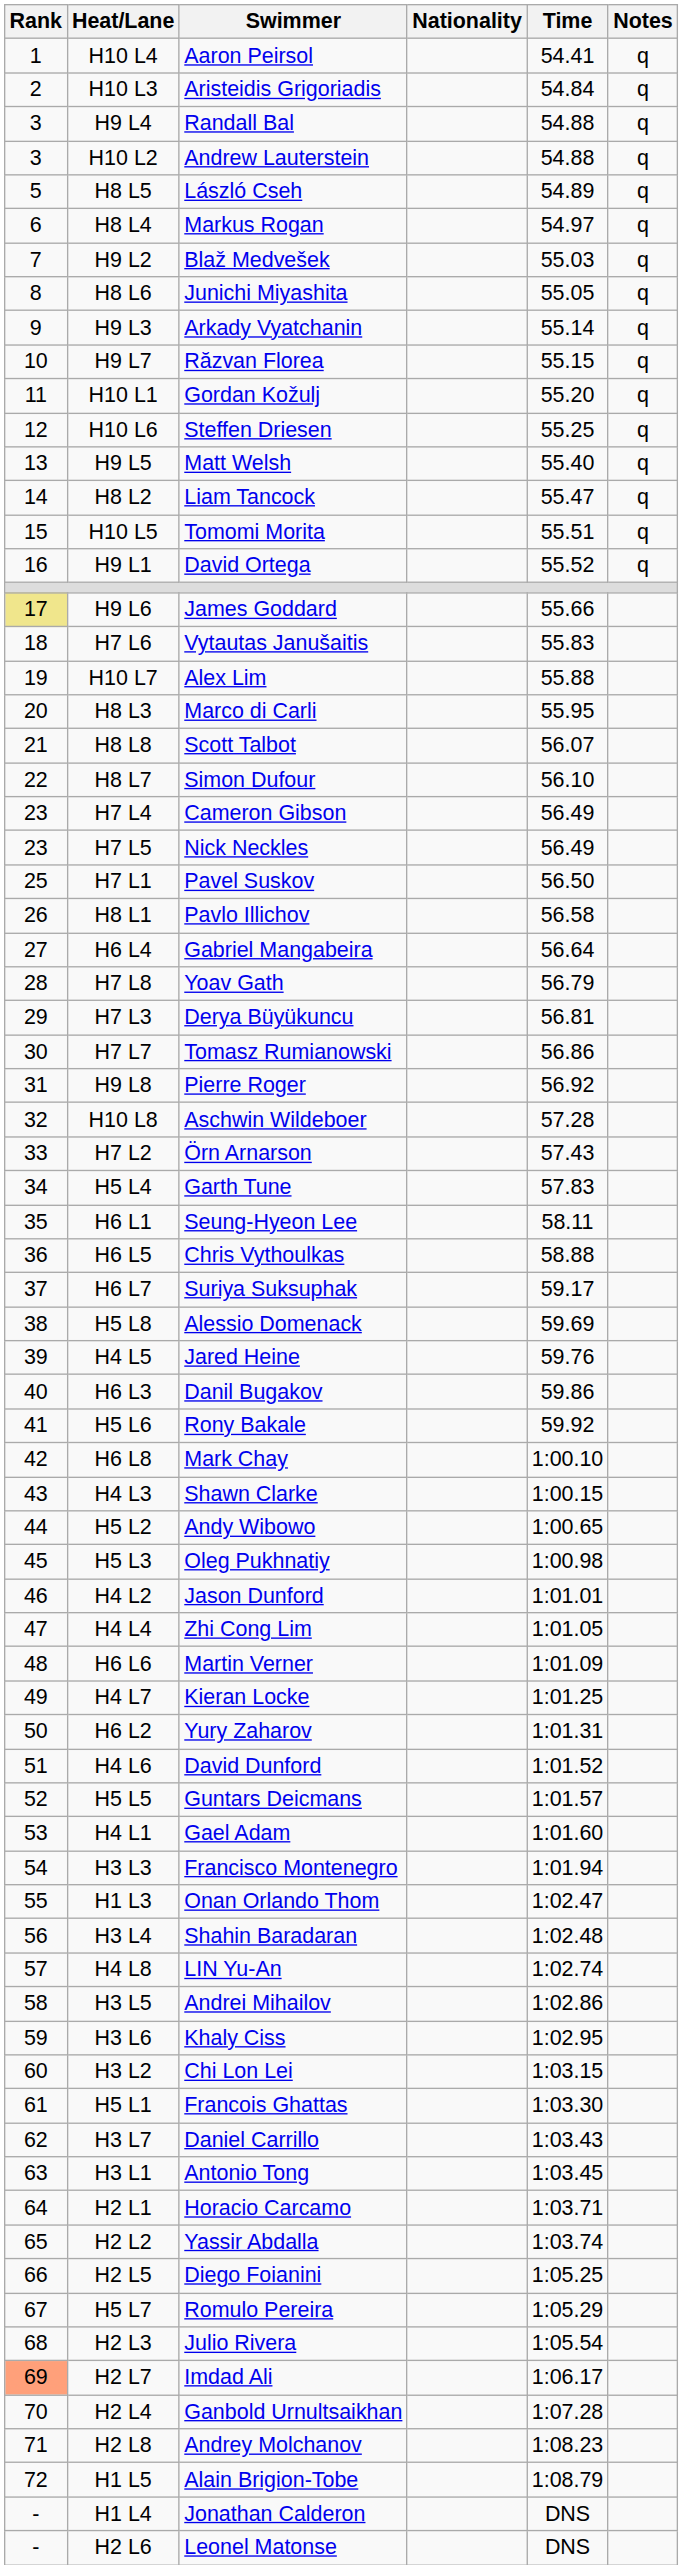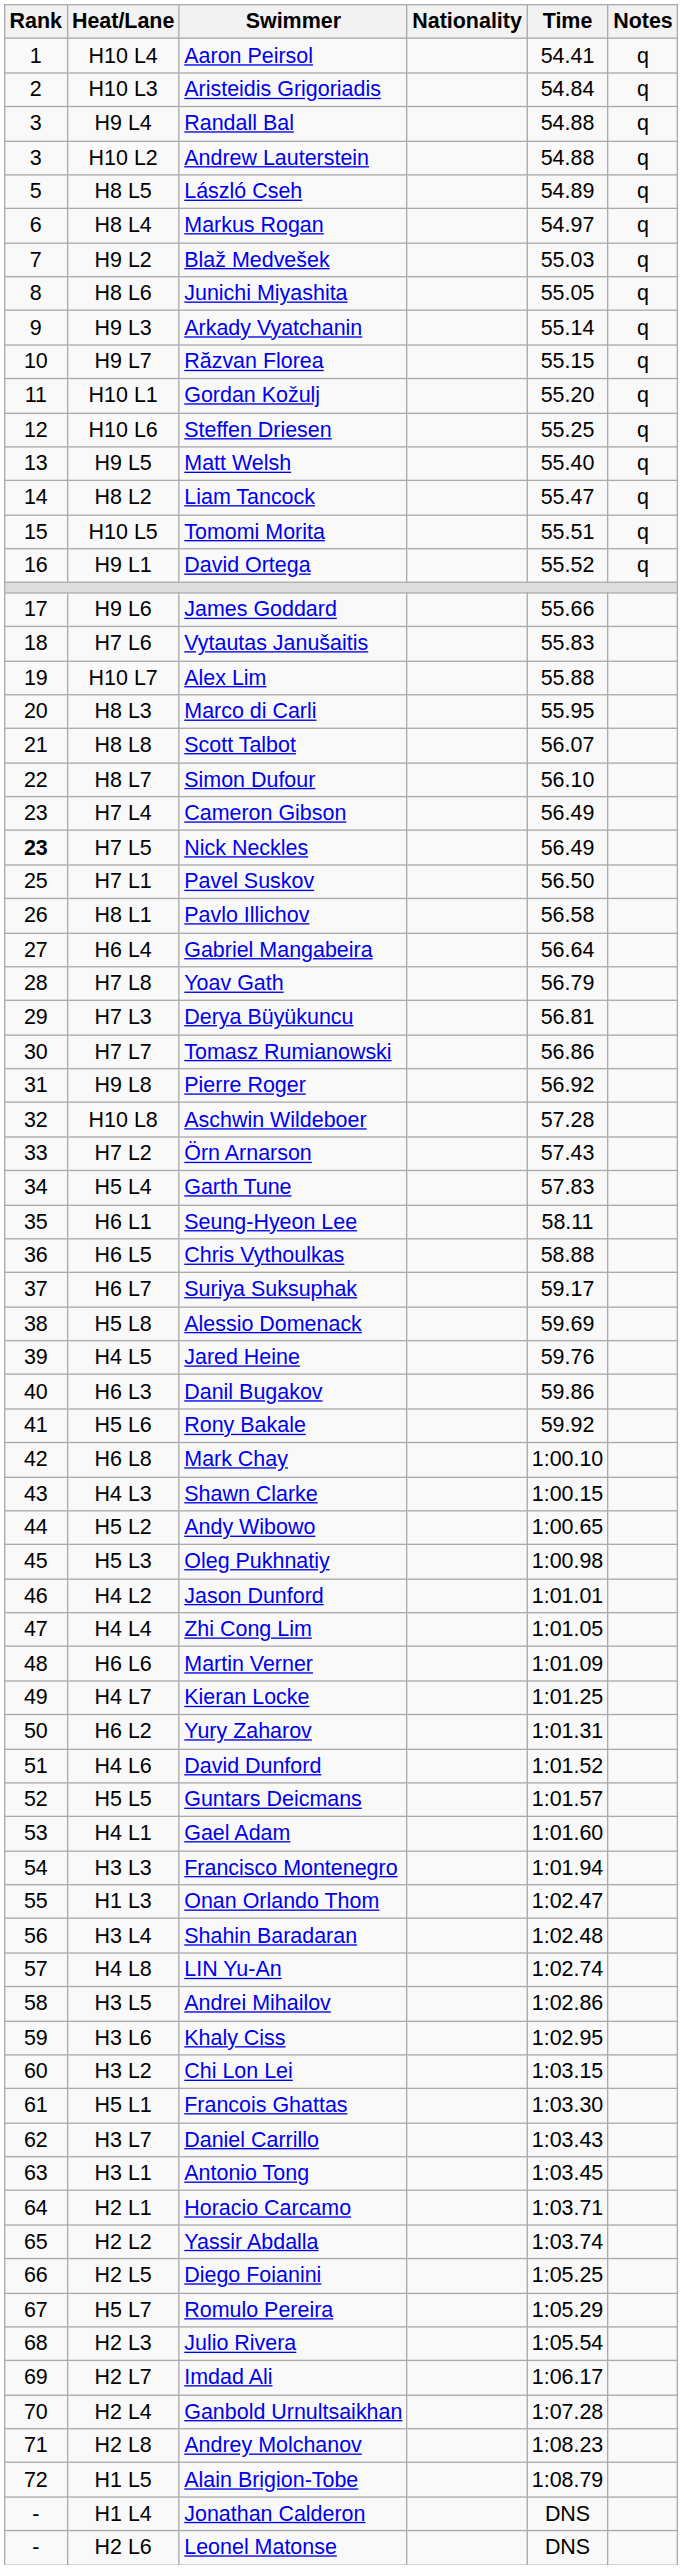(36, 609) khaki background -> (36, 609) no background
(36, 847) normal -> (36, 847) bold
(36, 2377) lightsalmon background -> (36, 2377) no background
